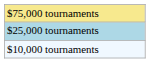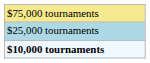(53, 48) normal -> (56, 48) bold
